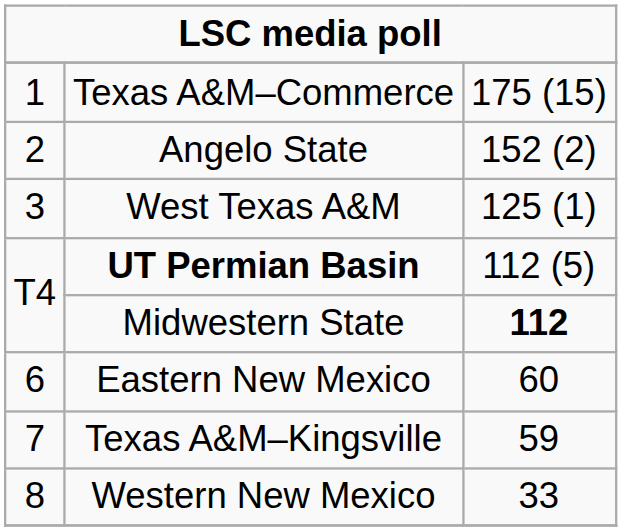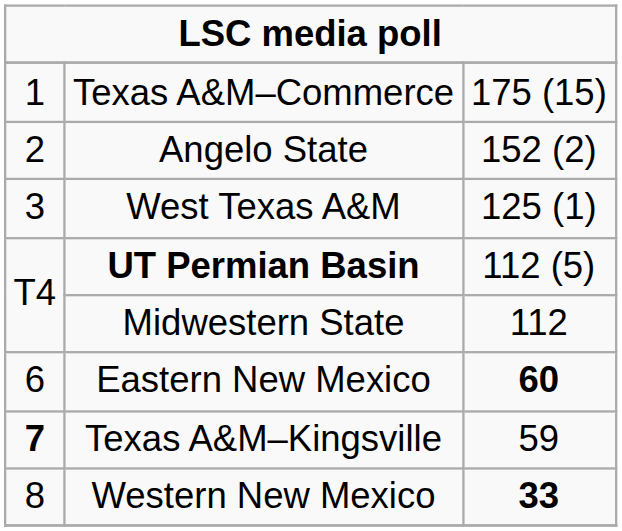(539, 323) bold -> (539, 323) normal
(539, 381) normal -> (539, 381) bold
(35, 438) normal -> (35, 438) bold
(539, 496) normal -> (539, 496) bold
